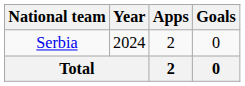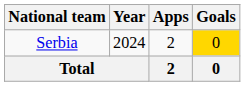(216, 42) no background -> (216, 42) gold background
